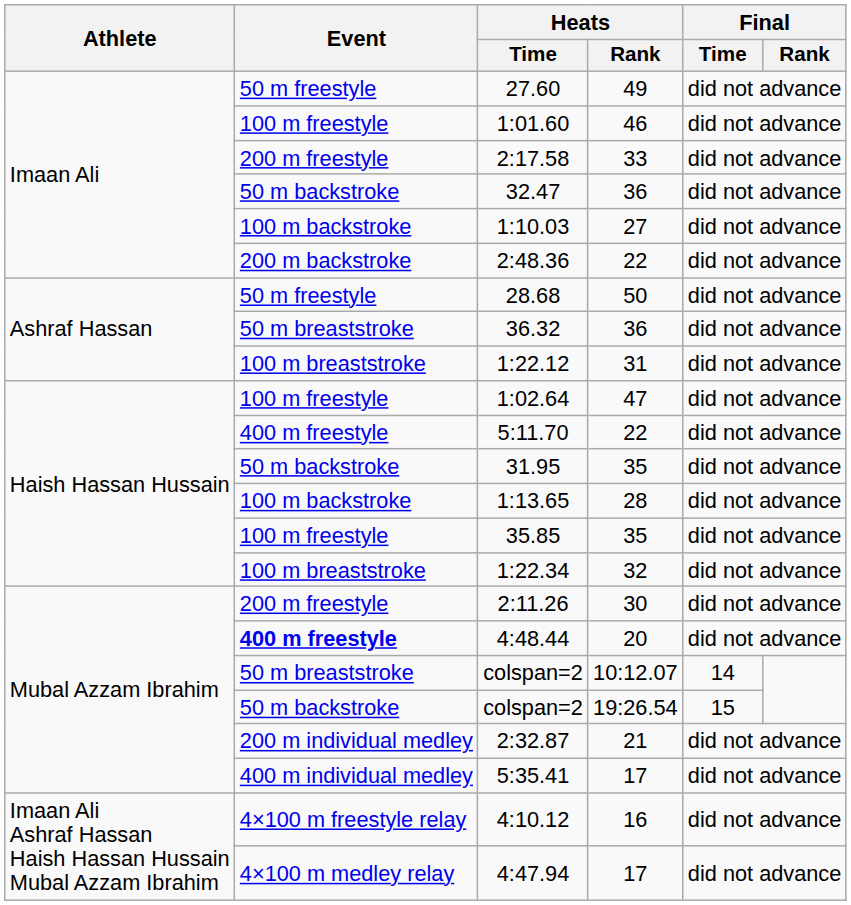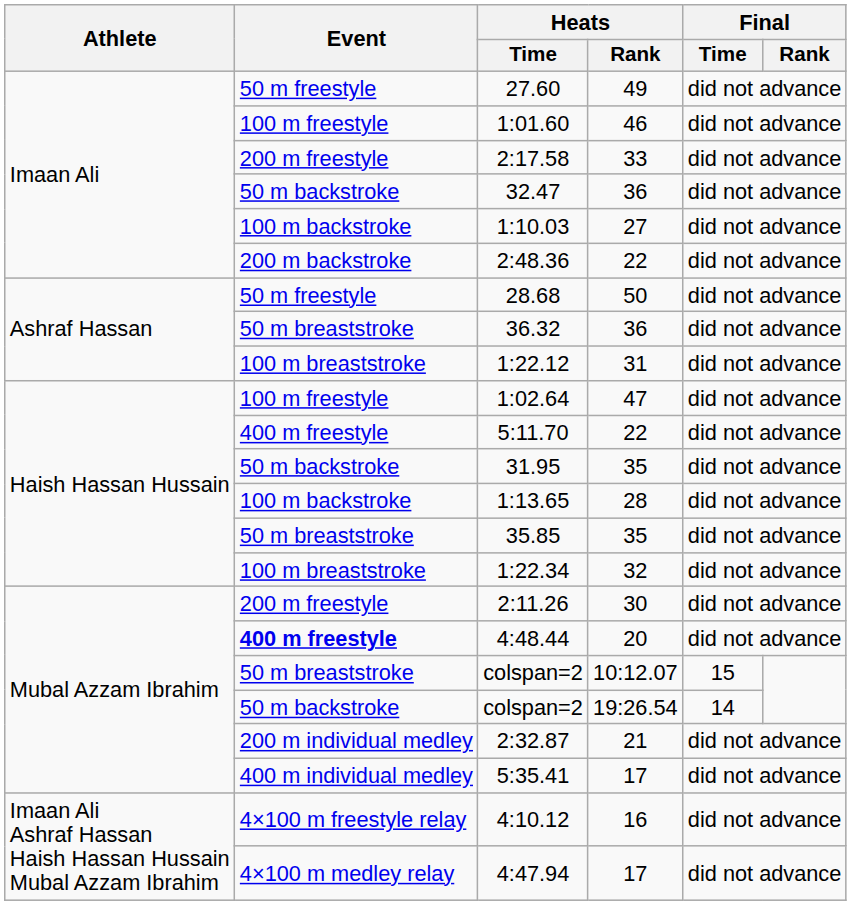(314, 536) 100 m freestyle -> (327, 536) 50 m breaststroke
(723, 673) 14 -> (723, 673) 15
(723, 707) 15 -> (723, 707) 14
